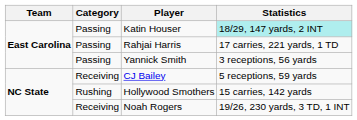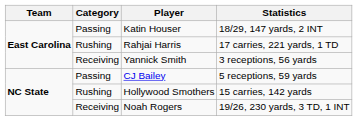(271, 29) paleturquoise background -> (271, 29) no background
(93, 44) Passing -> (94, 44) Rushing
(93, 60) Passing -> (97, 60) Receiving
(97, 76) Receiving -> (93, 76) Passing
